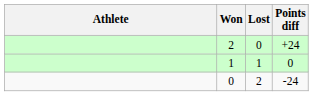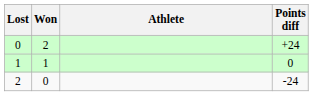columns swapped: (111, 20) <-> (259, 20)
